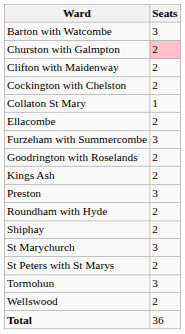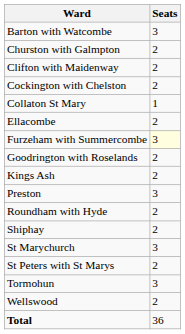(155, 49) pink background -> (155, 49) no background
(155, 139) no background -> (155, 139) lightyellow background
